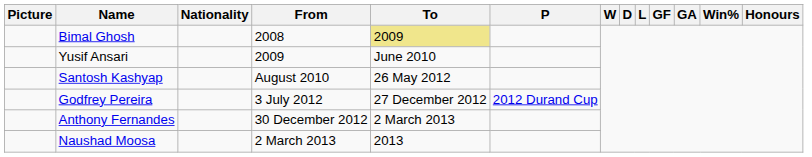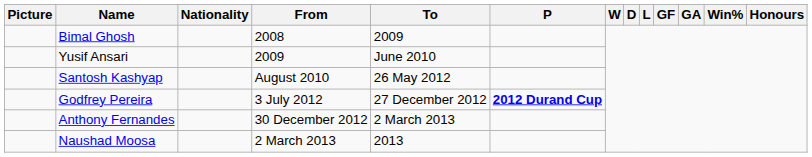(389, 36) khaki background -> (389, 36) no background
(545, 99) normal -> (547, 99) bold
